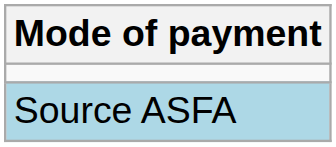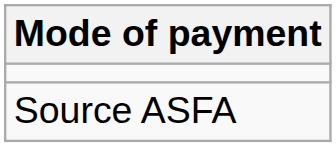(125, 110) lightblue background -> (125, 110) no background
